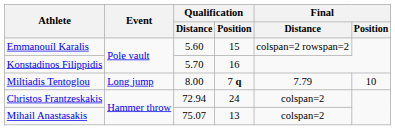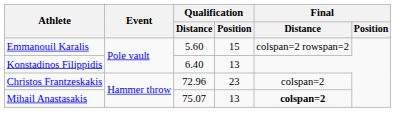(194, 64) 5.70 -> (194, 64) 6.40
(234, 64) 16 -> (234, 64) 13
- row: (48, 81)
(194, 99) 72.94 -> (194, 81) 72.96
(234, 99) 24 -> (234, 81) 23
(303, 116) normal -> (303, 99) bold
